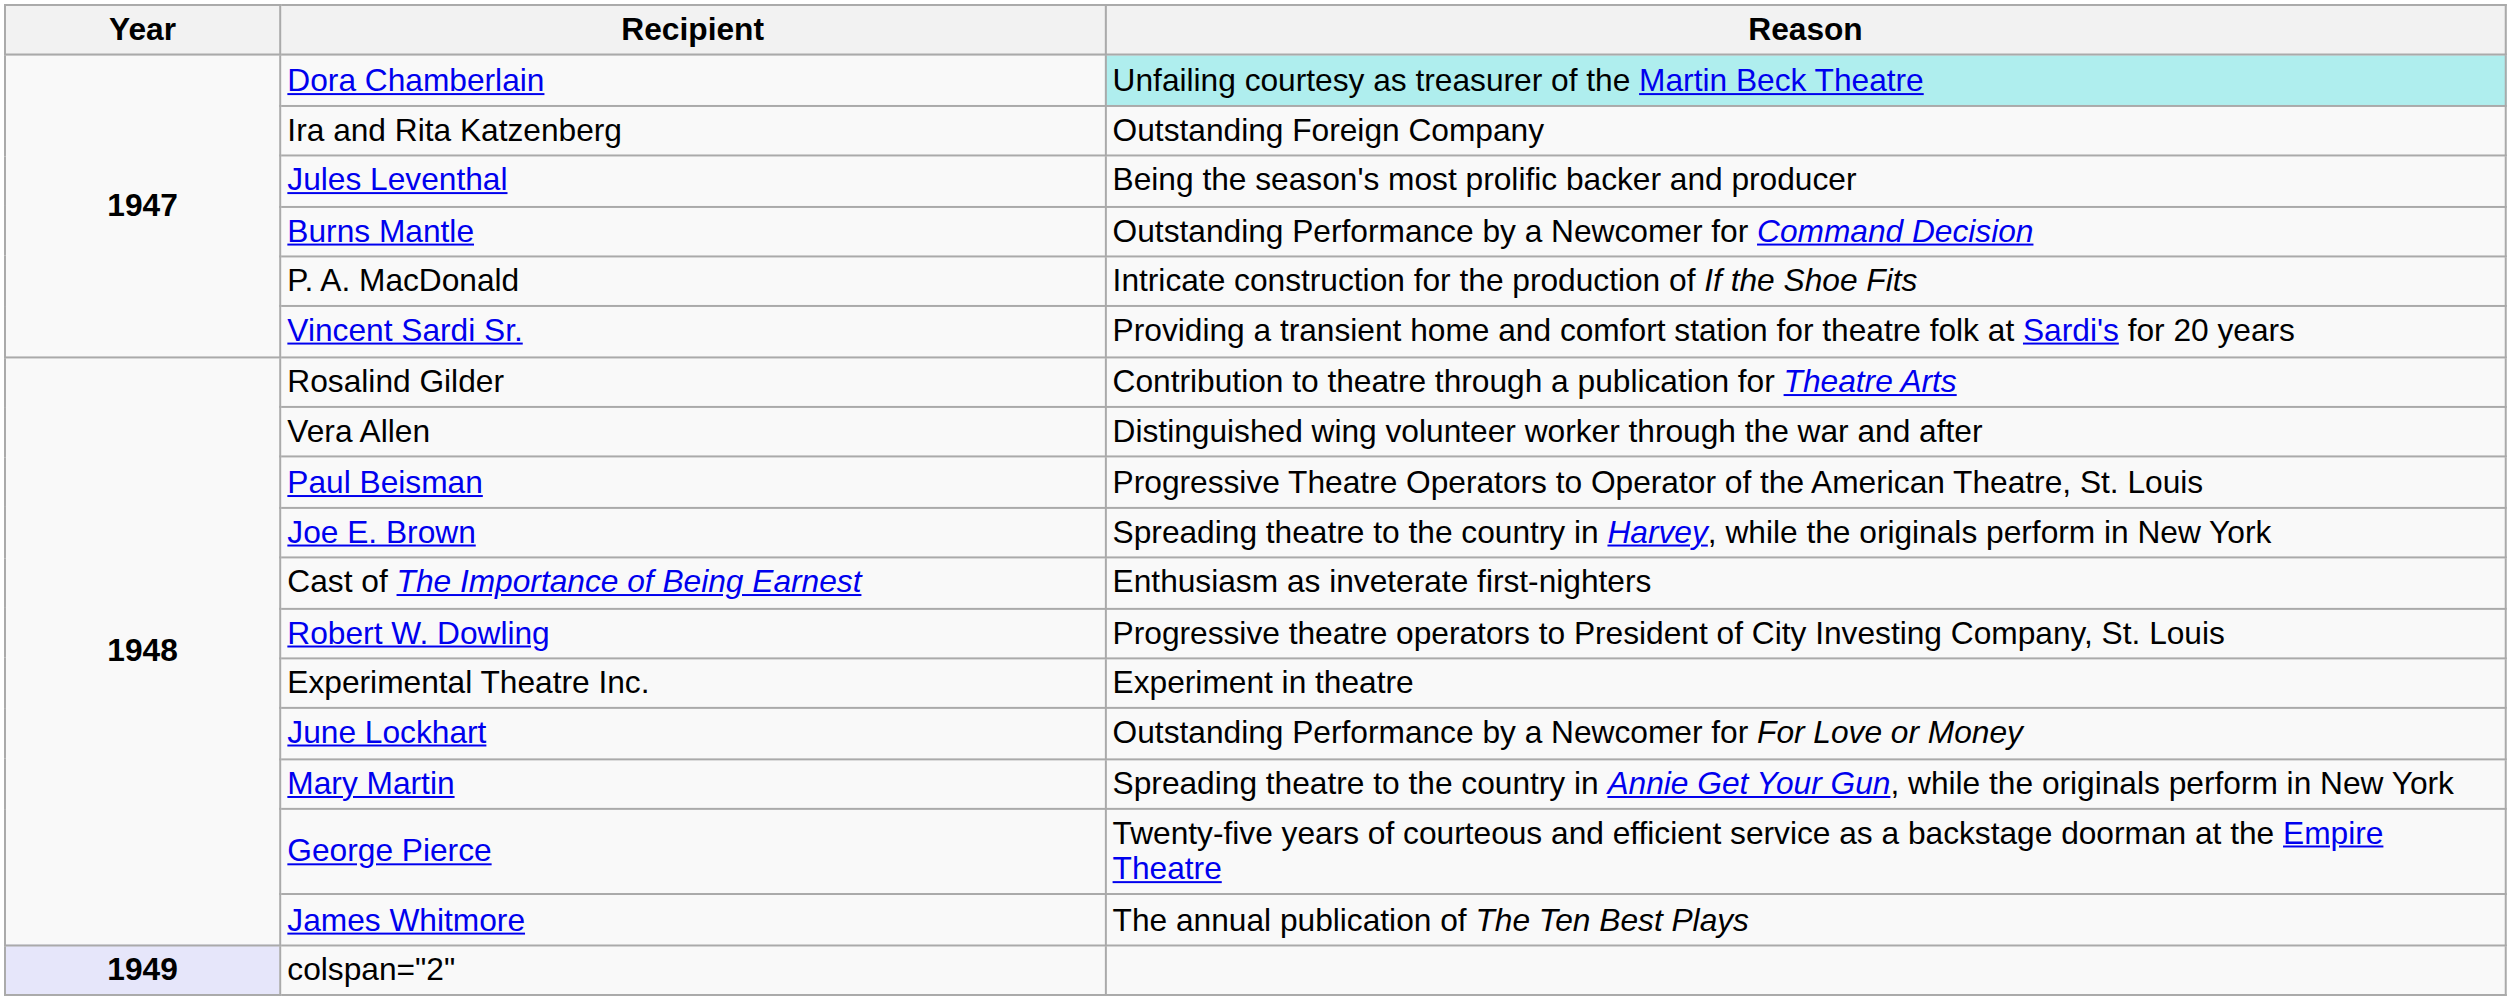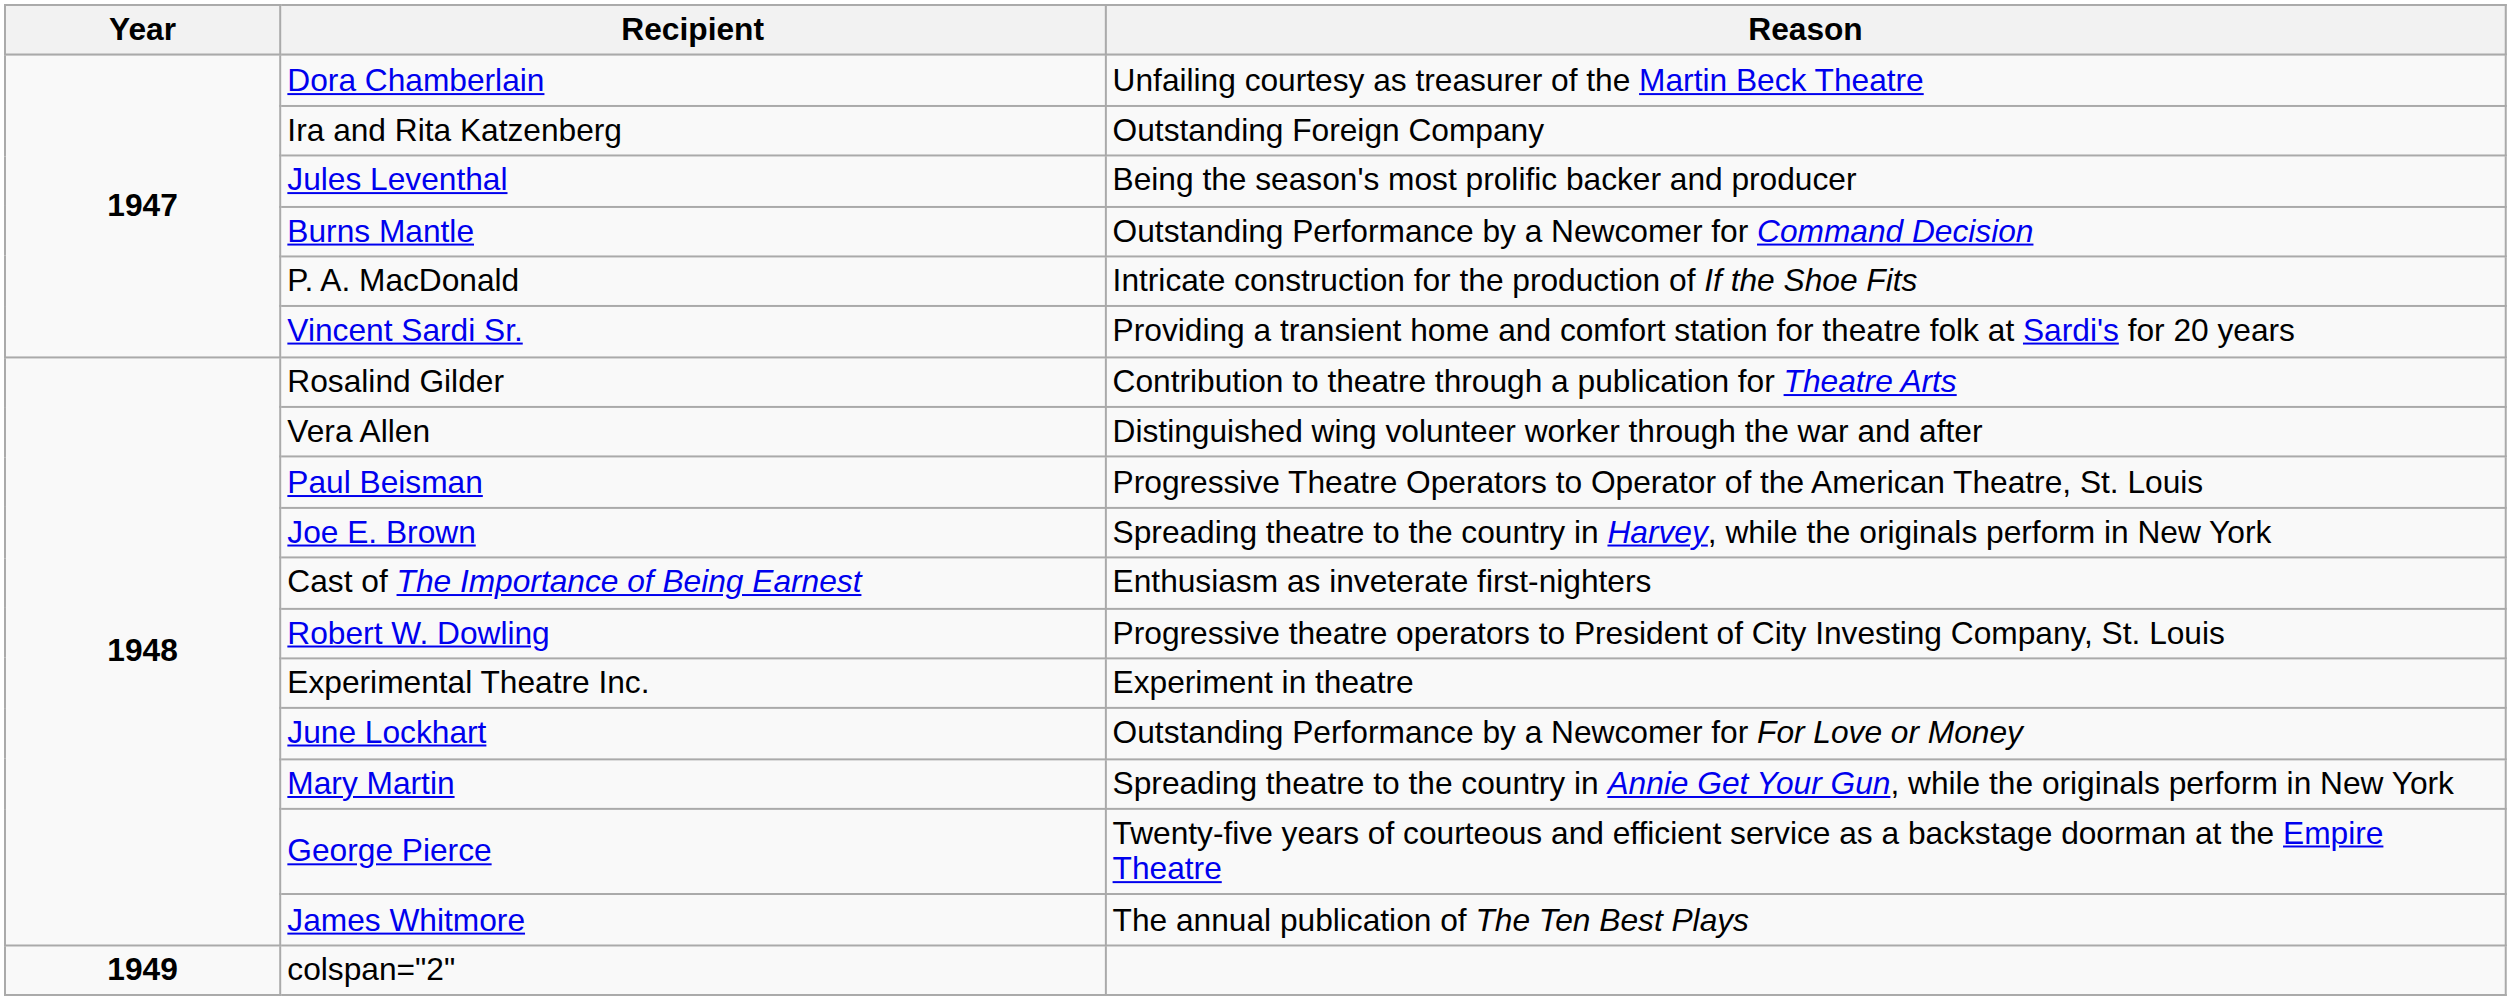(1518, 79) paleturquoise background -> (1518, 79) no background
(143, 969) lavender background -> (143, 969) no background
